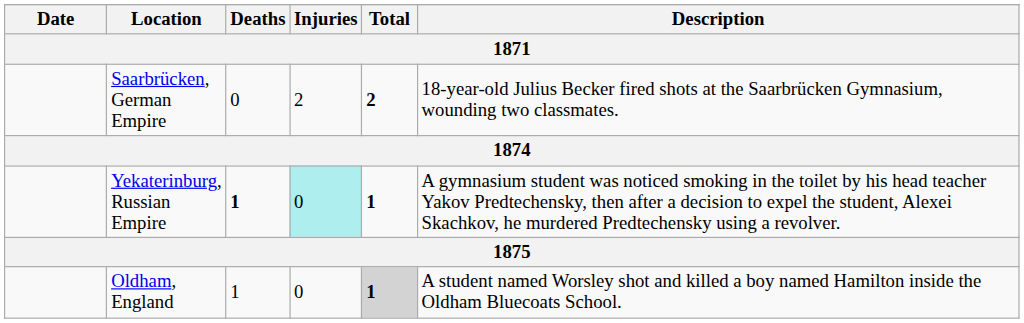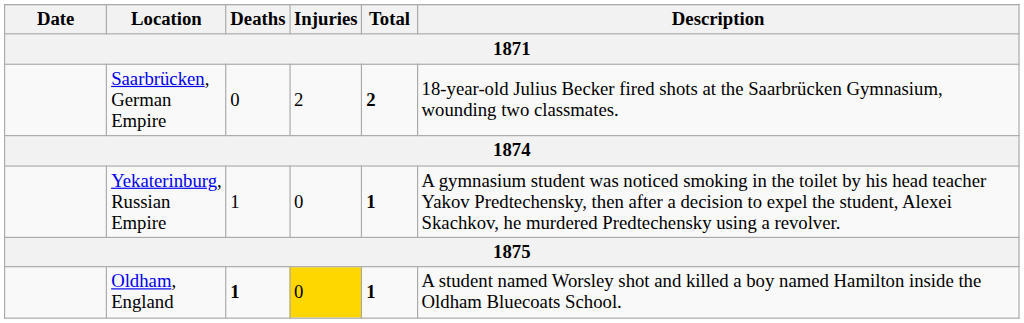(235, 201) bold -> (235, 201) normal
(299, 201) paleturquoise background -> (299, 201) no background
(235, 292) normal -> (235, 292) bold
(299, 292) no background -> (299, 292) gold background
(371, 292) lightgrey background -> (371, 292) no background
